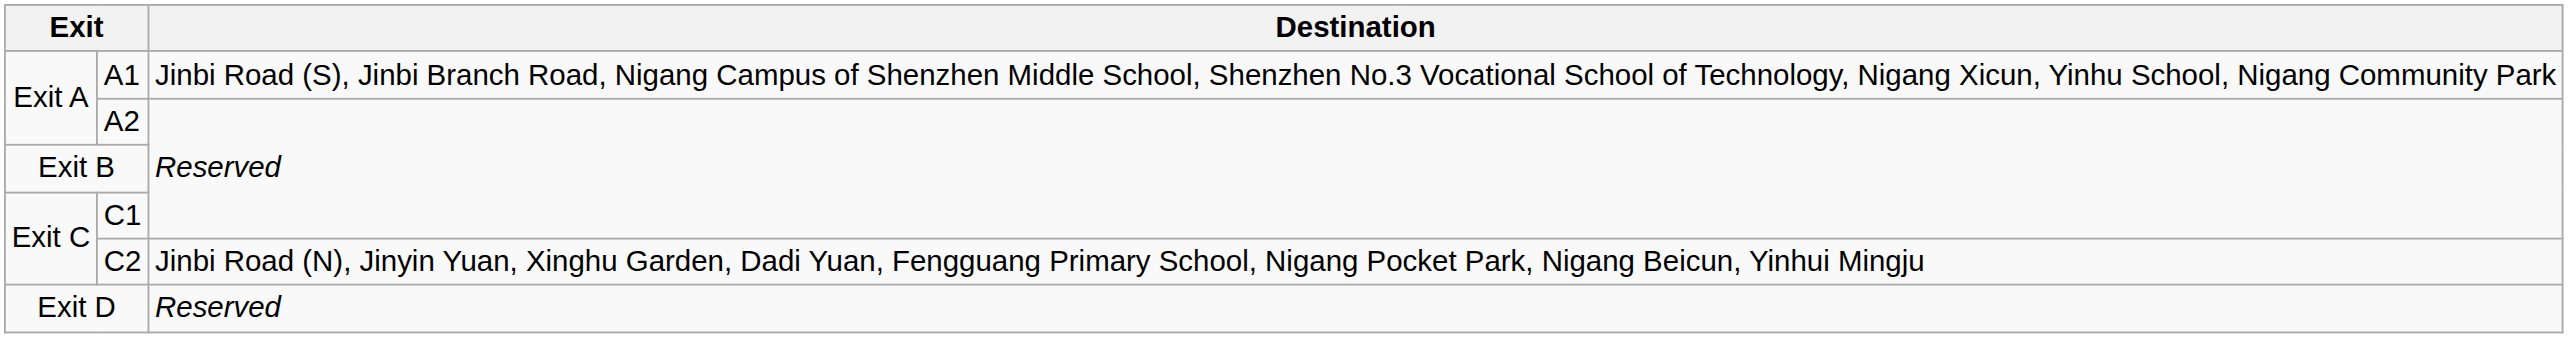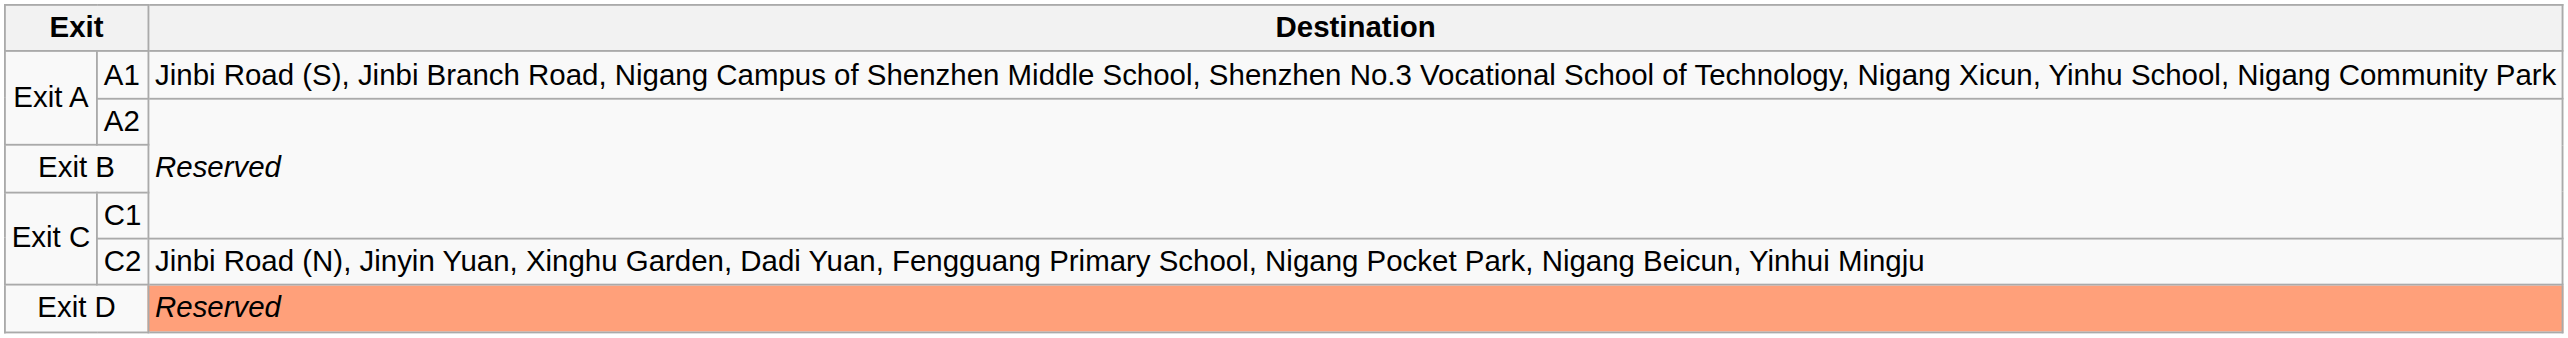(218, 307) no background -> (218, 307) lightsalmon background
